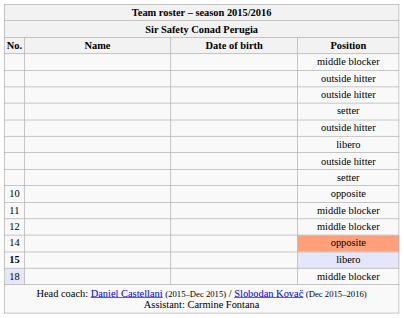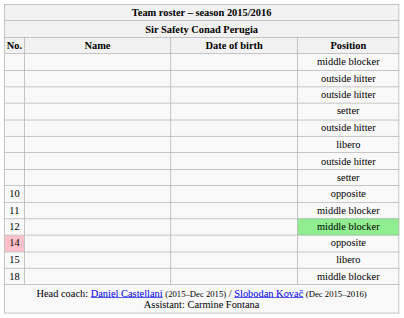(348, 227) no background -> (348, 227) lightgreen background
(14, 243) no background -> (14, 243) pink background
(348, 243) lightsalmon background -> (348, 243) no background
(14, 260) bold -> (14, 260) normal
(348, 260) lavender background -> (348, 260) no background
(14, 276) lavender background -> (14, 276) no background
